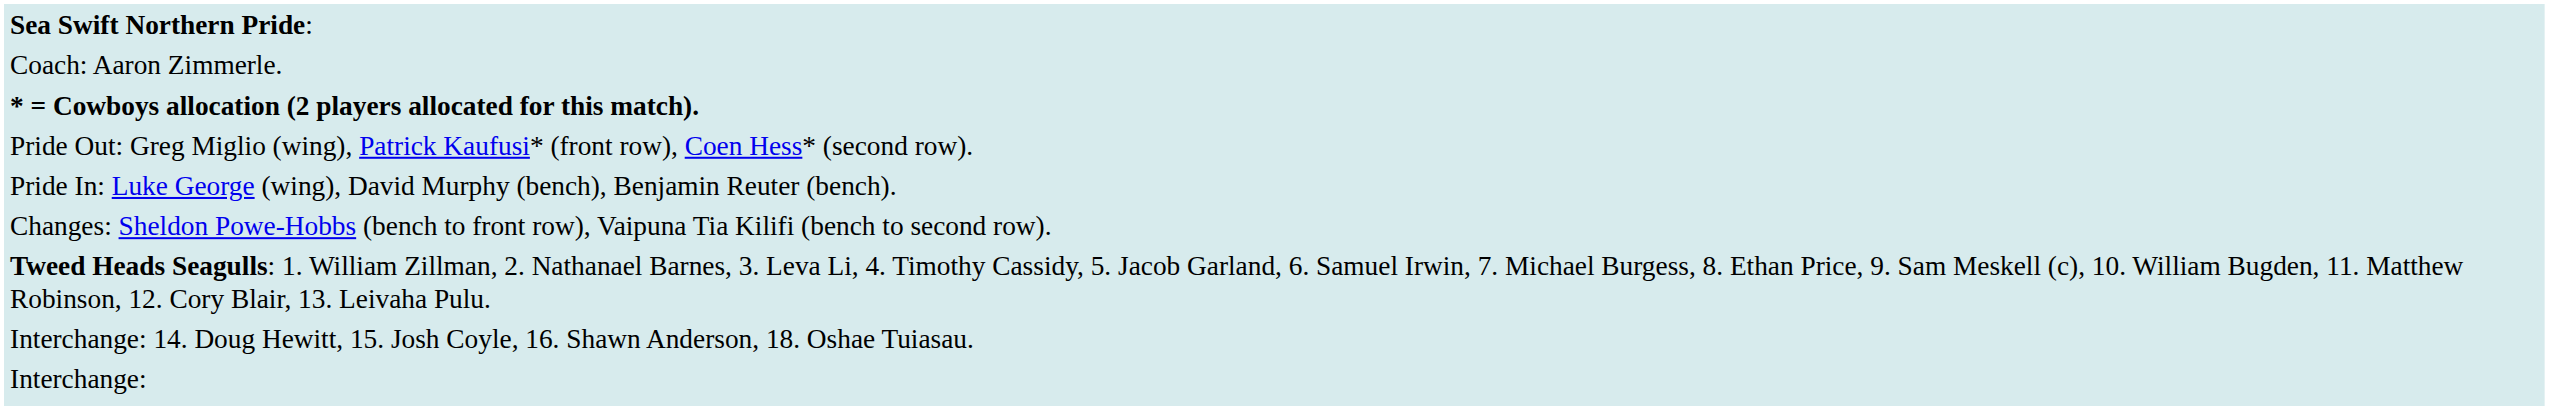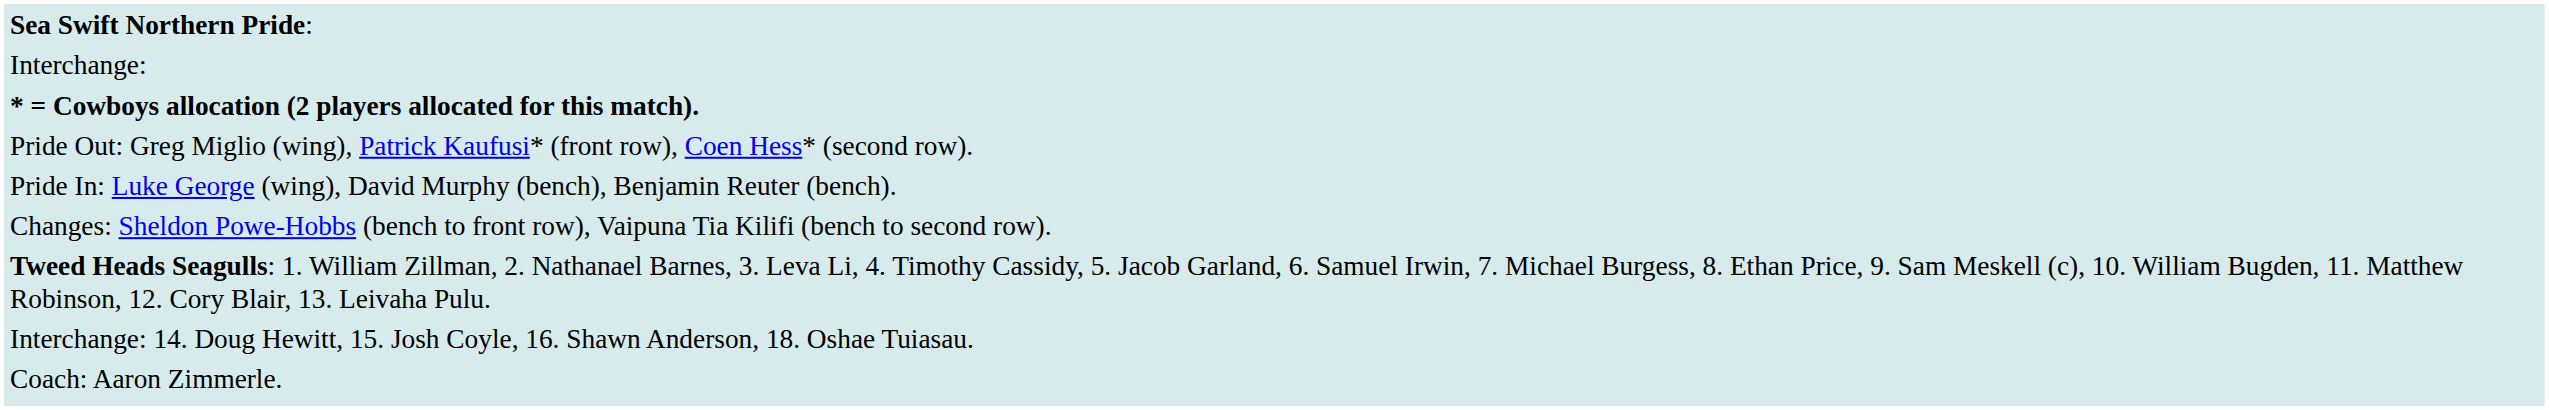(146, 65) Coach: Aaron Zimmerle. -> (78, 65) Interchange:
(78, 379) Interchange: -> (146, 379) Coach: Aaron Zimmerle.
